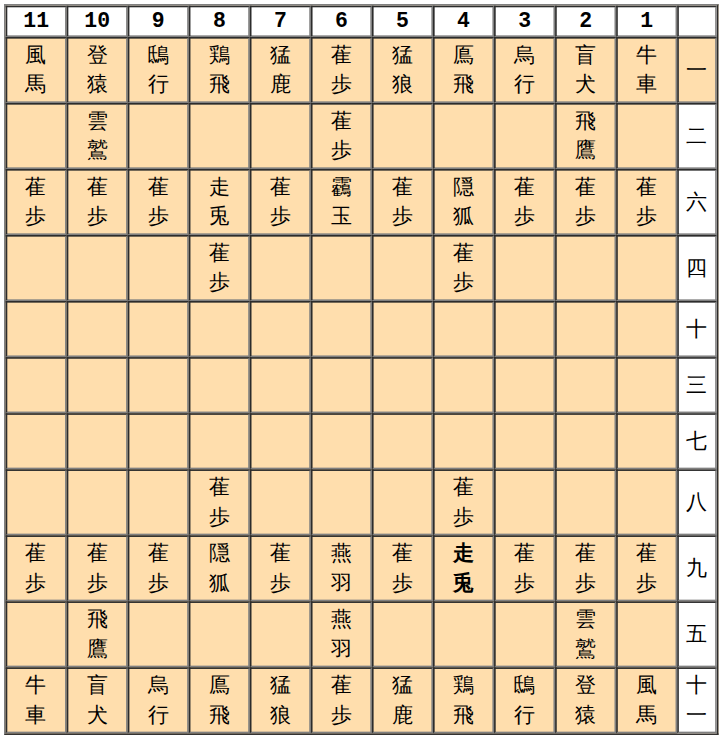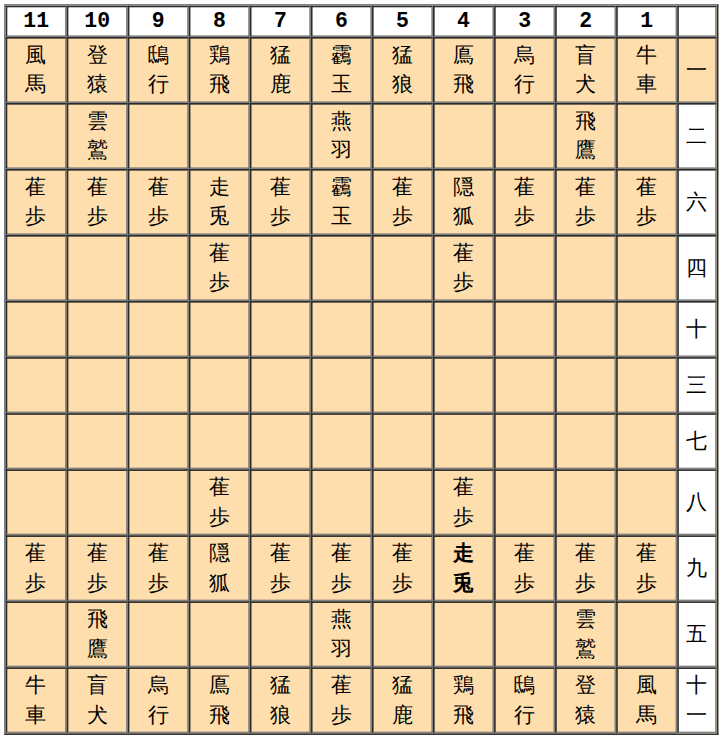(341, 71) 萑 歩 -> (341, 71) 靏 玉
(341, 137) 萑 歩 -> (341, 137) 燕 羽
(341, 569) 燕 羽 -> (341, 569) 萑 歩
